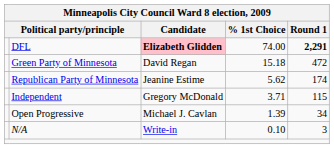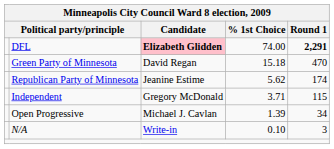(320, 63) 472 -> (320, 63) 470
